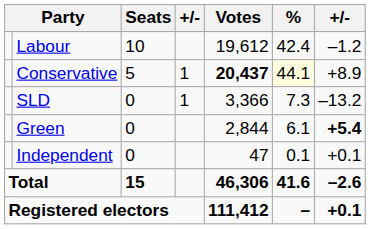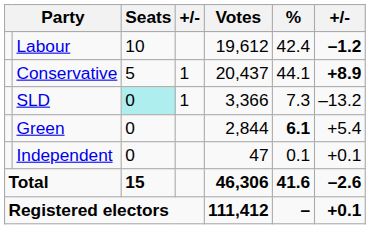(345, 45) normal -> (345, 45) bold
(242, 73) bold -> (242, 73) normal
(293, 73) lightyellow background -> (293, 73) no background
(344, 73) normal -> (344, 73) bold
(130, 100) no background -> (130, 100) paleturquoise background
(298, 127) normal -> (298, 127) bold
(344, 127) bold -> (344, 127) normal
